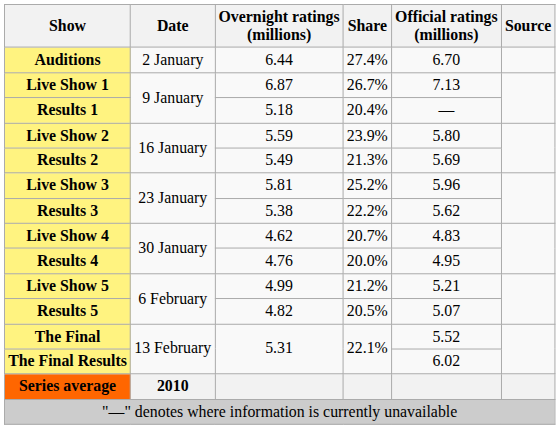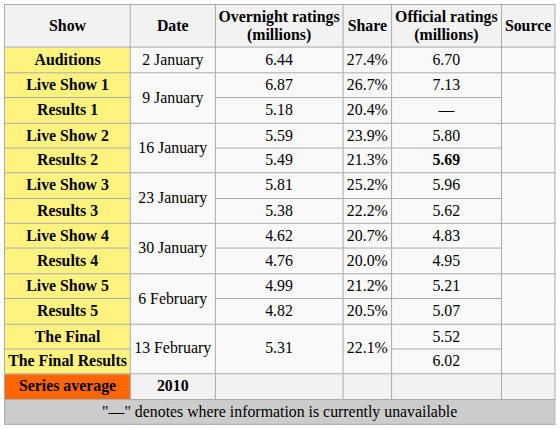(446, 160) normal -> (446, 160) bold
